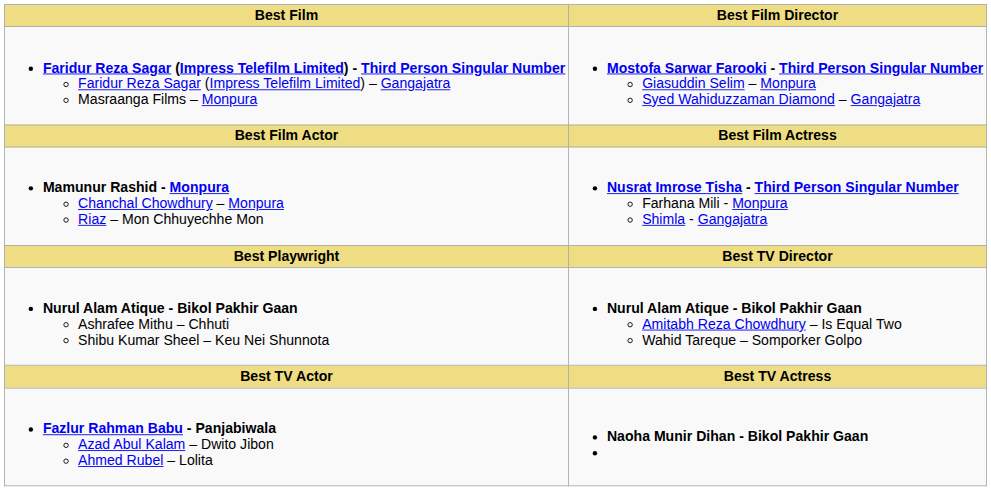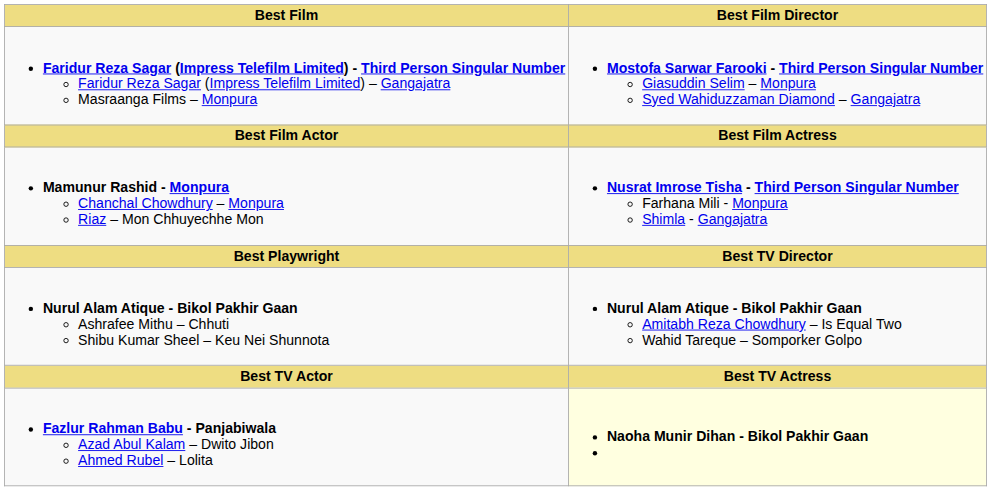(778, 445) no background -> (778, 445) lightyellow background
